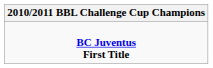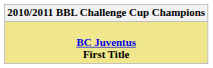(106, 48) no background -> (106, 48) khaki background
